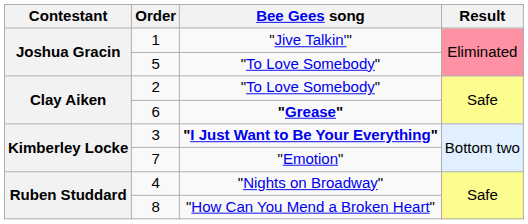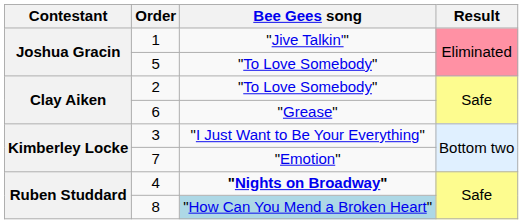(310, 111) bold -> (308, 111) normal
(310, 135) bold -> (308, 135) normal
(310, 183) normal -> (308, 183) bold
(310, 207) no background -> (308, 207) lightblue background
